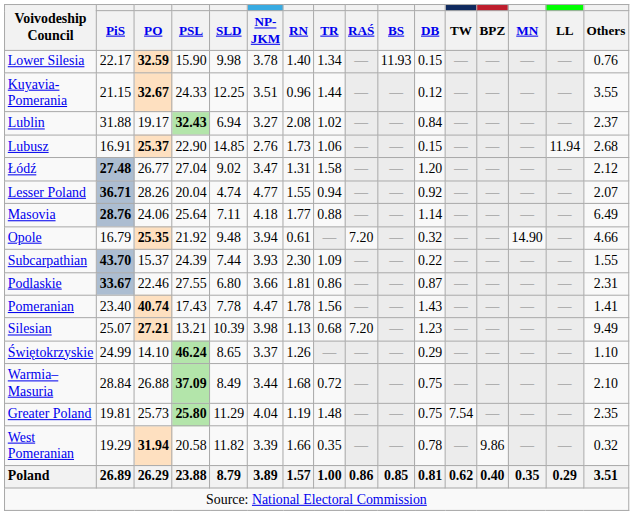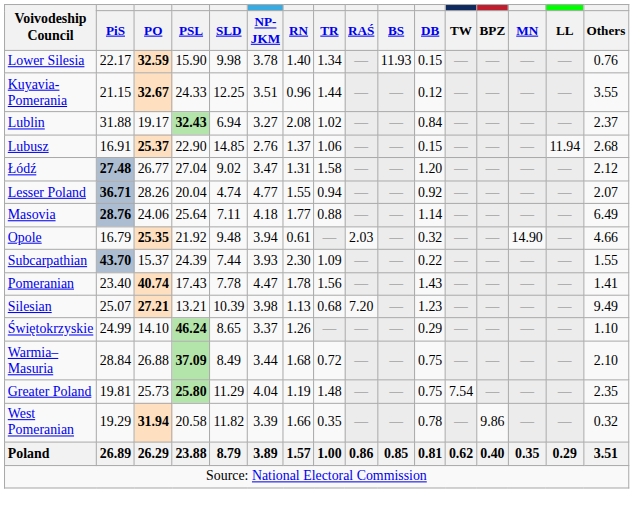(299, 146) 1.73 -> (299, 146) 1.37
(361, 237) 7.20 -> (361, 237) 2.03
- row: (35, 283)
